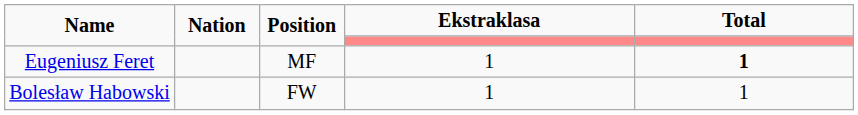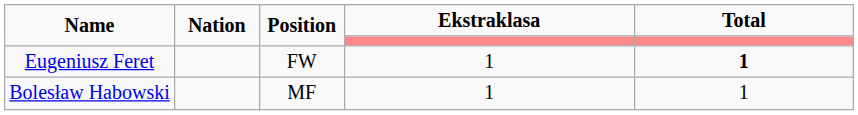(302, 61) MF -> (302, 61) FW
(302, 93) FW -> (302, 93) MF
